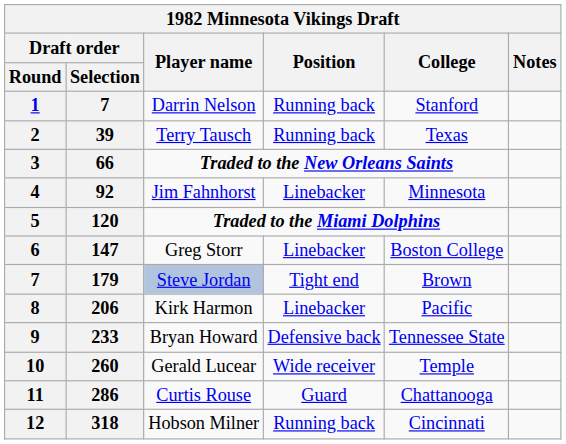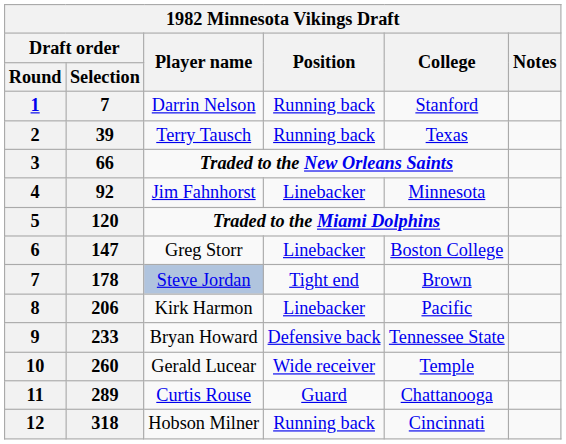(105, 279) 179 -> (105, 279) 178
(105, 395) 286 -> (105, 395) 289
